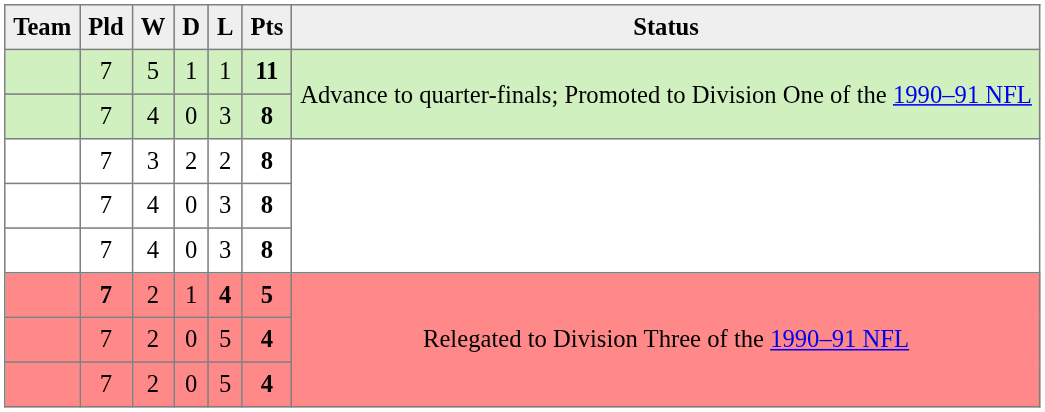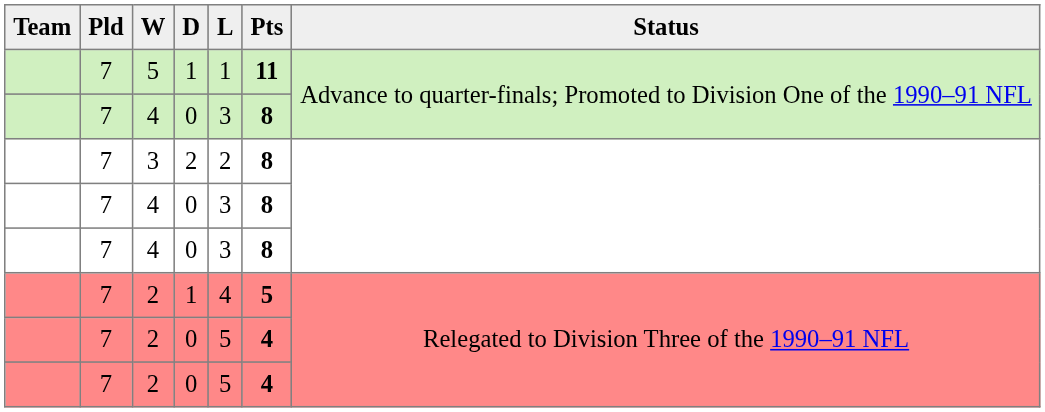(106, 294) bold -> (106, 294) normal
(225, 294) bold -> (225, 294) normal
